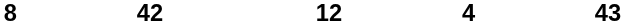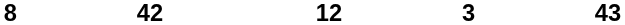(468, 13) 4 -> (468, 13) 3
